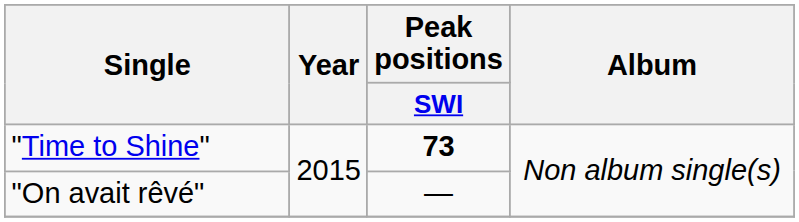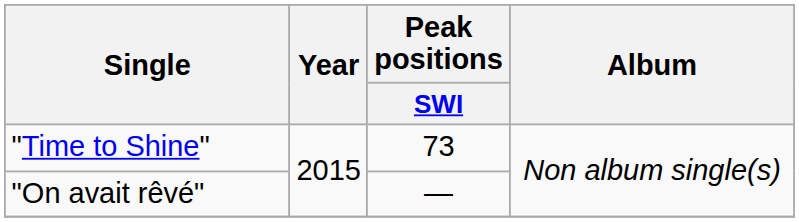(439, 147) bold -> (439, 147) normal
